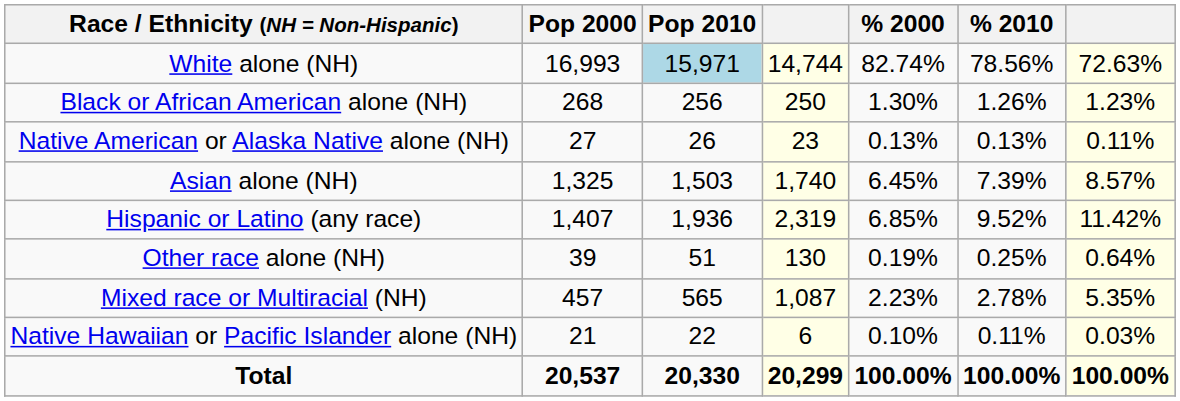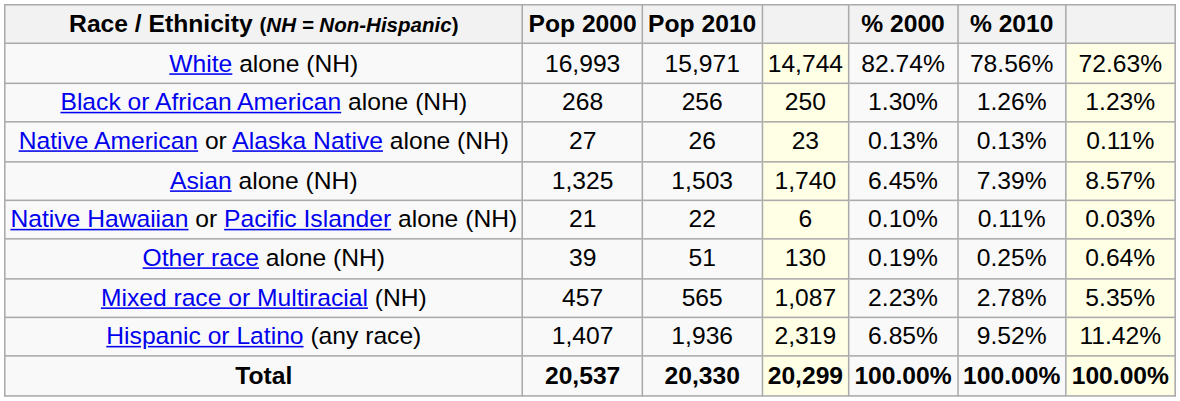(702, 63) lightblue background -> (702, 63) no background
rows swapped: (264, 336) <-> (264, 219)
